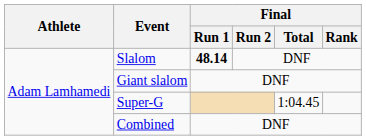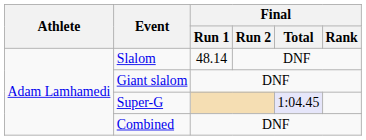(212, 59) bold -> (212, 59) normal
(298, 102) no background -> (298, 102) lavender background
